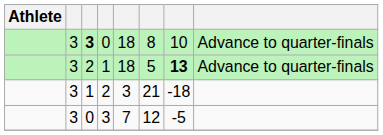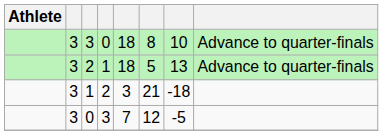(90, 42) bold -> (90, 42) normal
(179, 67) bold -> (179, 67) normal
